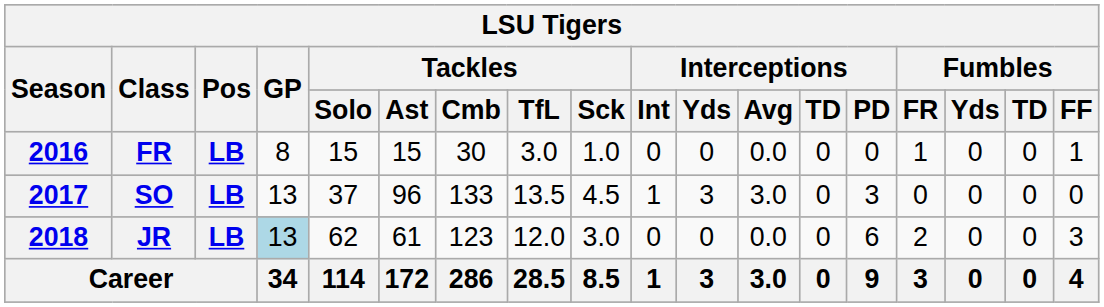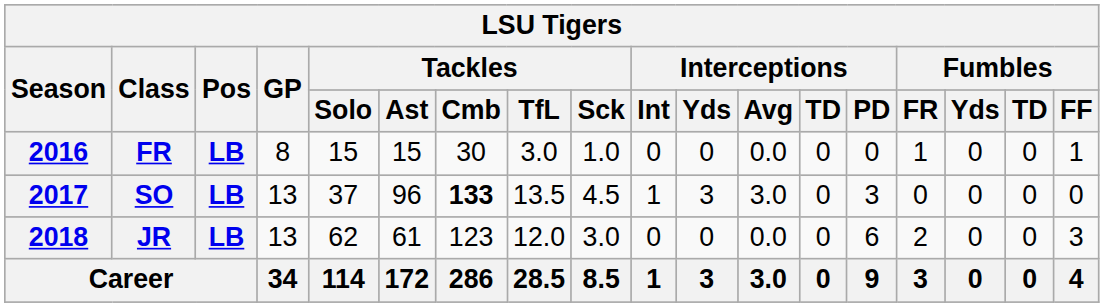(471, 195) normal -> (471, 195) bold
(283, 237) lightblue background -> (283, 237) no background
